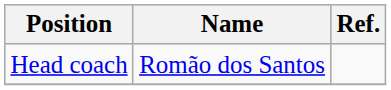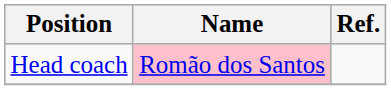(232, 63) no background -> (232, 63) pink background
